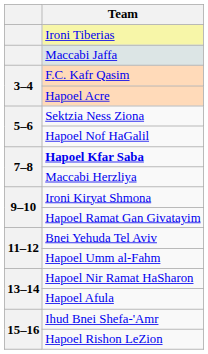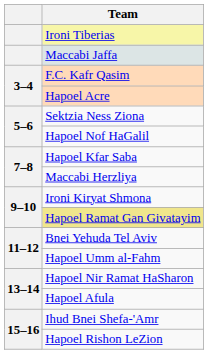(95, 156) bold -> (91, 156) normal
(123, 217) no background -> (123, 217) khaki background
